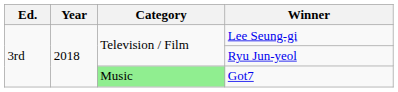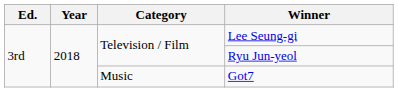(117, 76) lightgreen background -> (117, 76) no background
